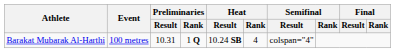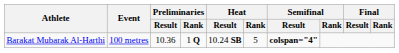(165, 40) 10.31 -> (165, 40) 10.36
(256, 40) 4 -> (256, 40) 5
(292, 40) normal -> (294, 40) bold
